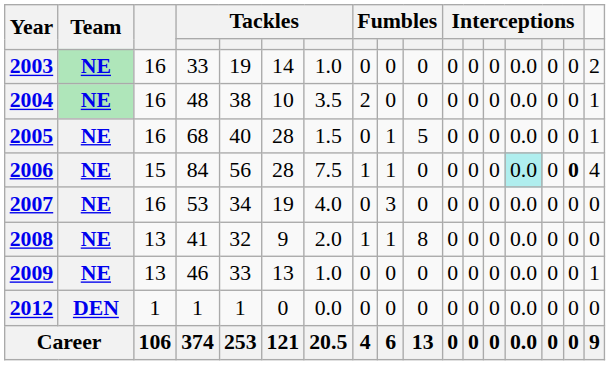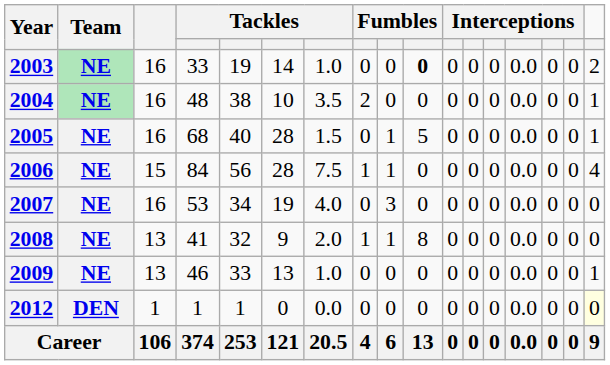(423, 66) normal -> (423, 66) bold
(523, 169) paleturquoise background -> (523, 169) no background
(573, 169) bold -> (573, 169) normal
(594, 307) no background -> (594, 307) lightyellow background
